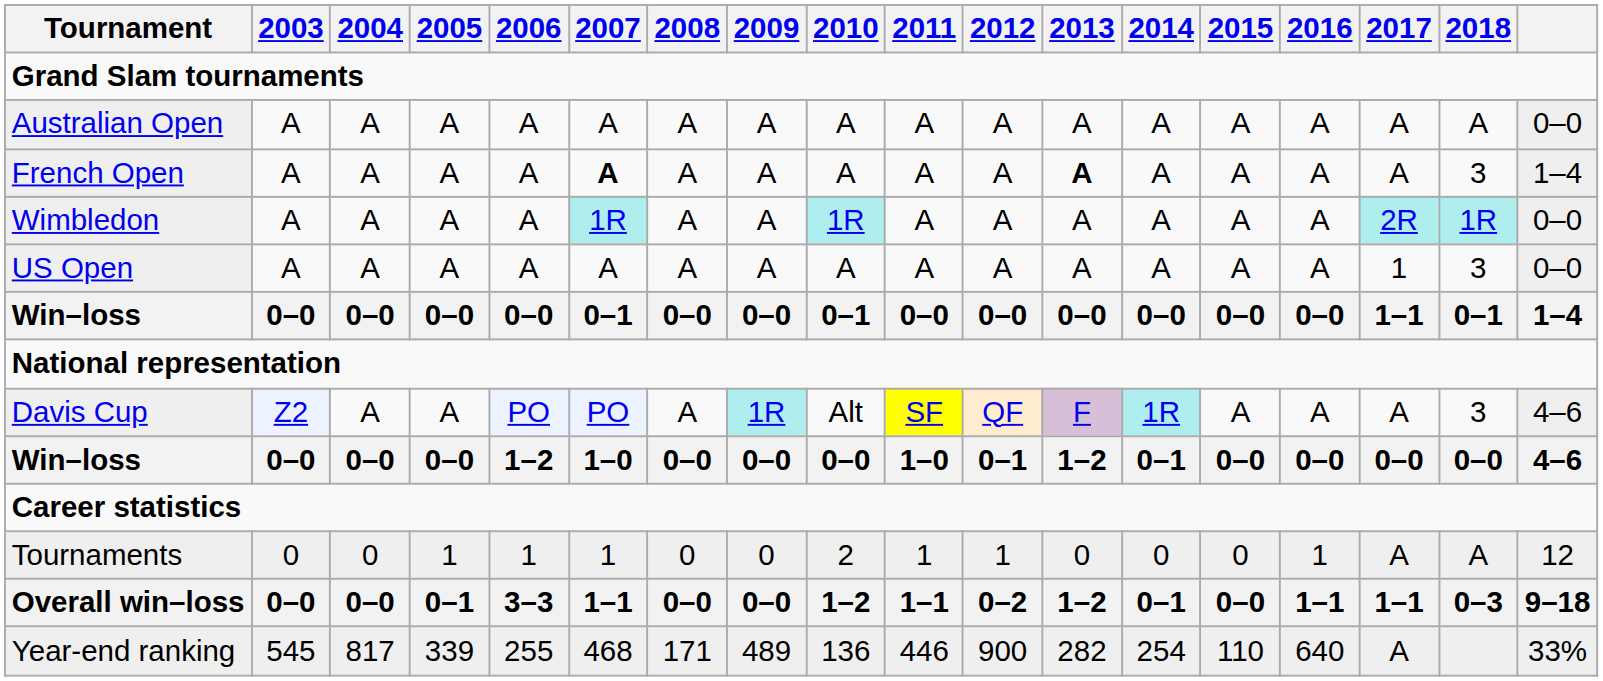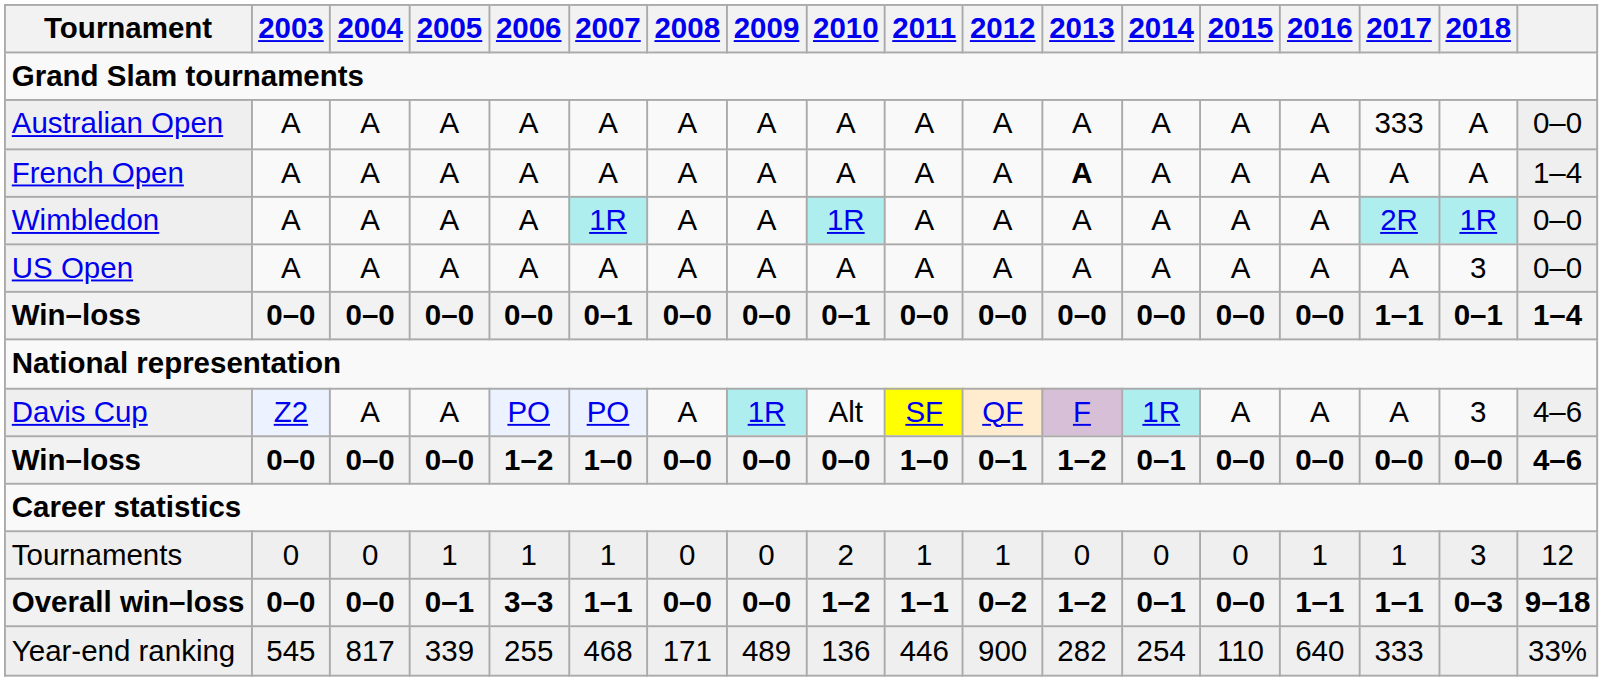(1399, 123) A -> (1399, 123) 333
(608, 171) bold -> (608, 171) normal
(1478, 171) 3 -> (1478, 171) A
(1399, 267) 1 -> (1399, 267) A
(1399, 554) A -> (1399, 554) 1
(1478, 554) A -> (1478, 554) 3
(1399, 650) A -> (1399, 650) 333
